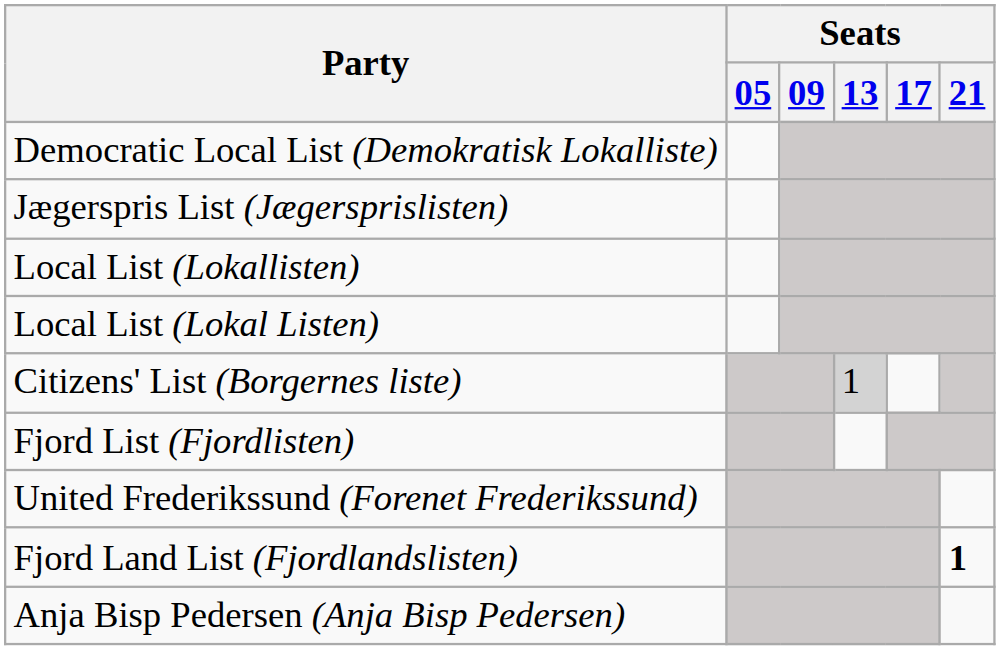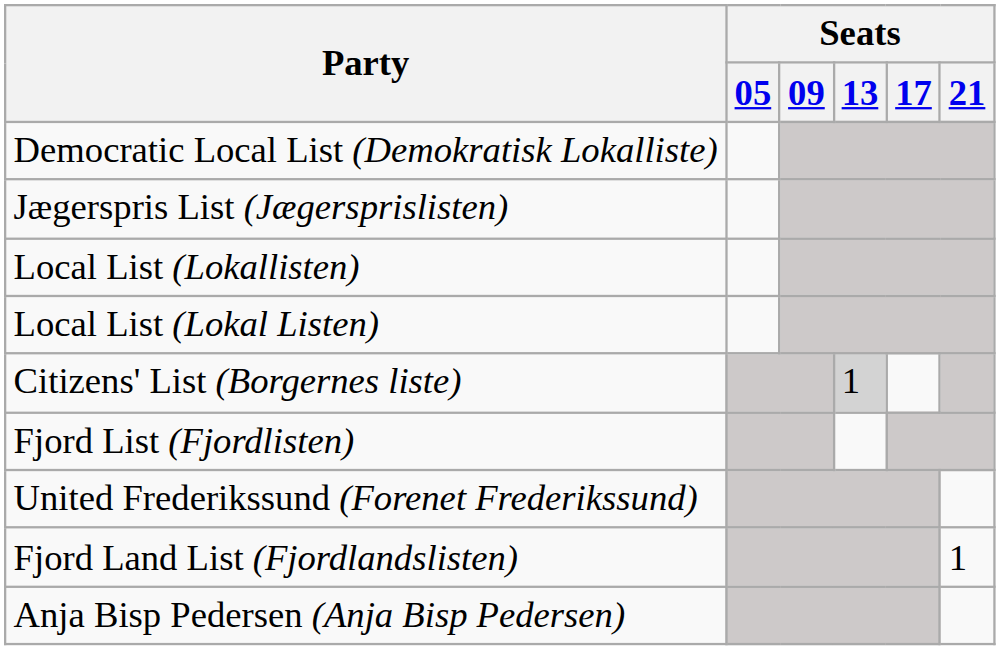(958, 556) bold -> (958, 556) normal
